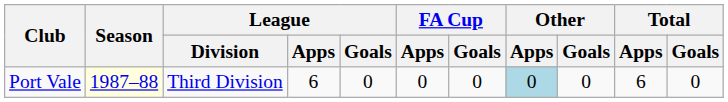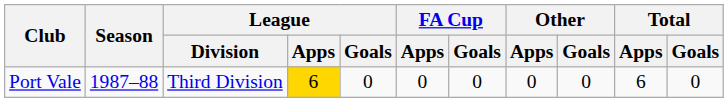(124, 81) lightyellow background -> (124, 81) no background
(313, 81) no background -> (313, 81) gold background
(532, 81) lightblue background -> (532, 81) no background
